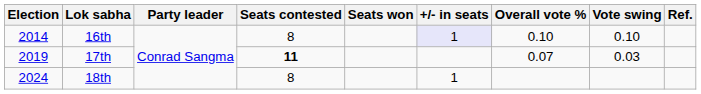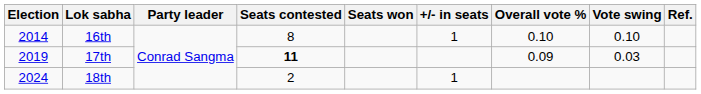(454, 36) lavender background -> (454, 36) no background
(541, 57) 0.07 -> (541, 57) 0.09
(291, 78) 8 -> (291, 78) 2
